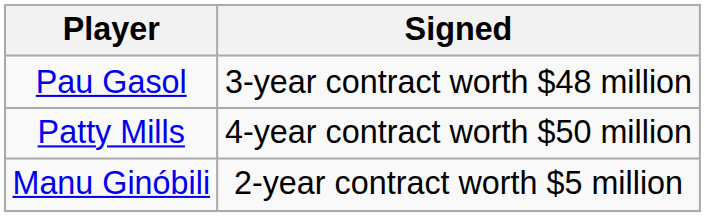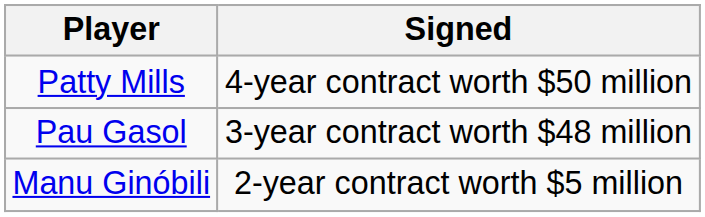rows swapped: (111, 81) <-> (111, 132)
